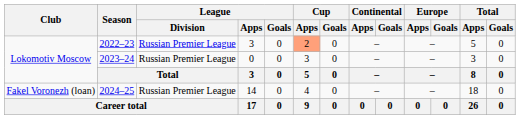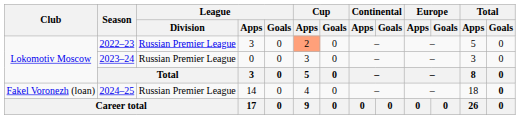(501, 91) normal -> (501, 91) bold
